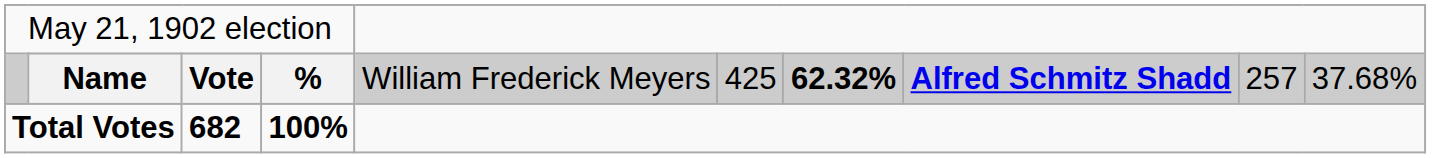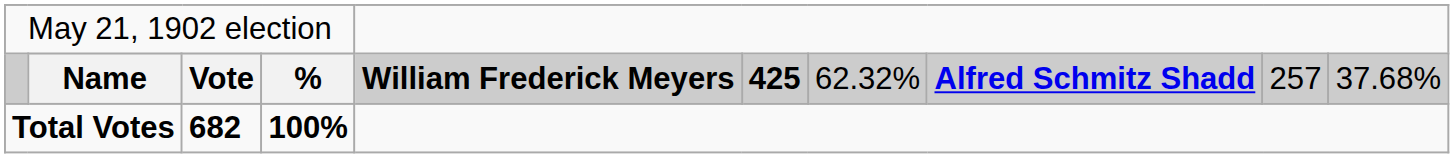(536, 78) normal -> (548, 78) bold
(751, 78) normal -> (775, 78) bold
(844, 78) bold -> (868, 78) normal
